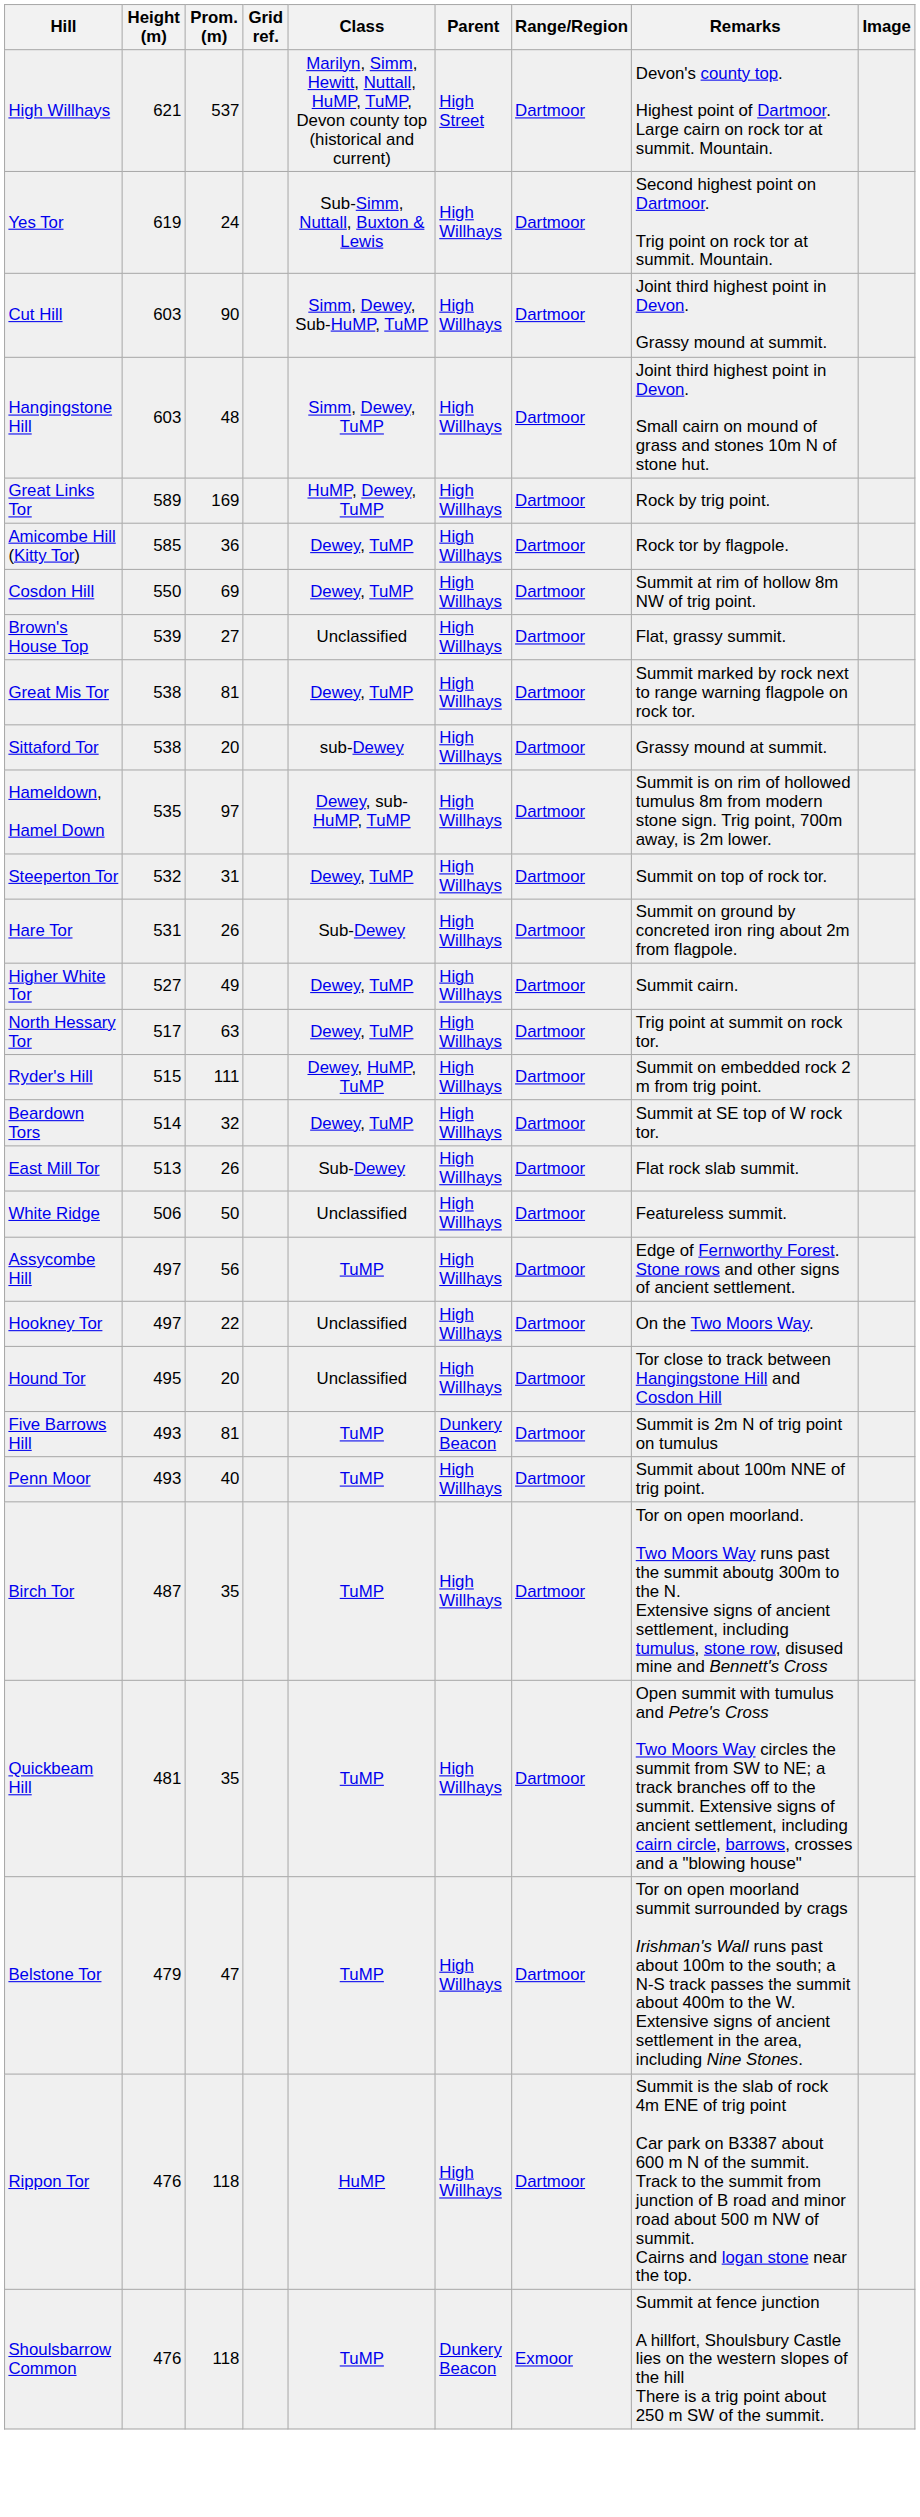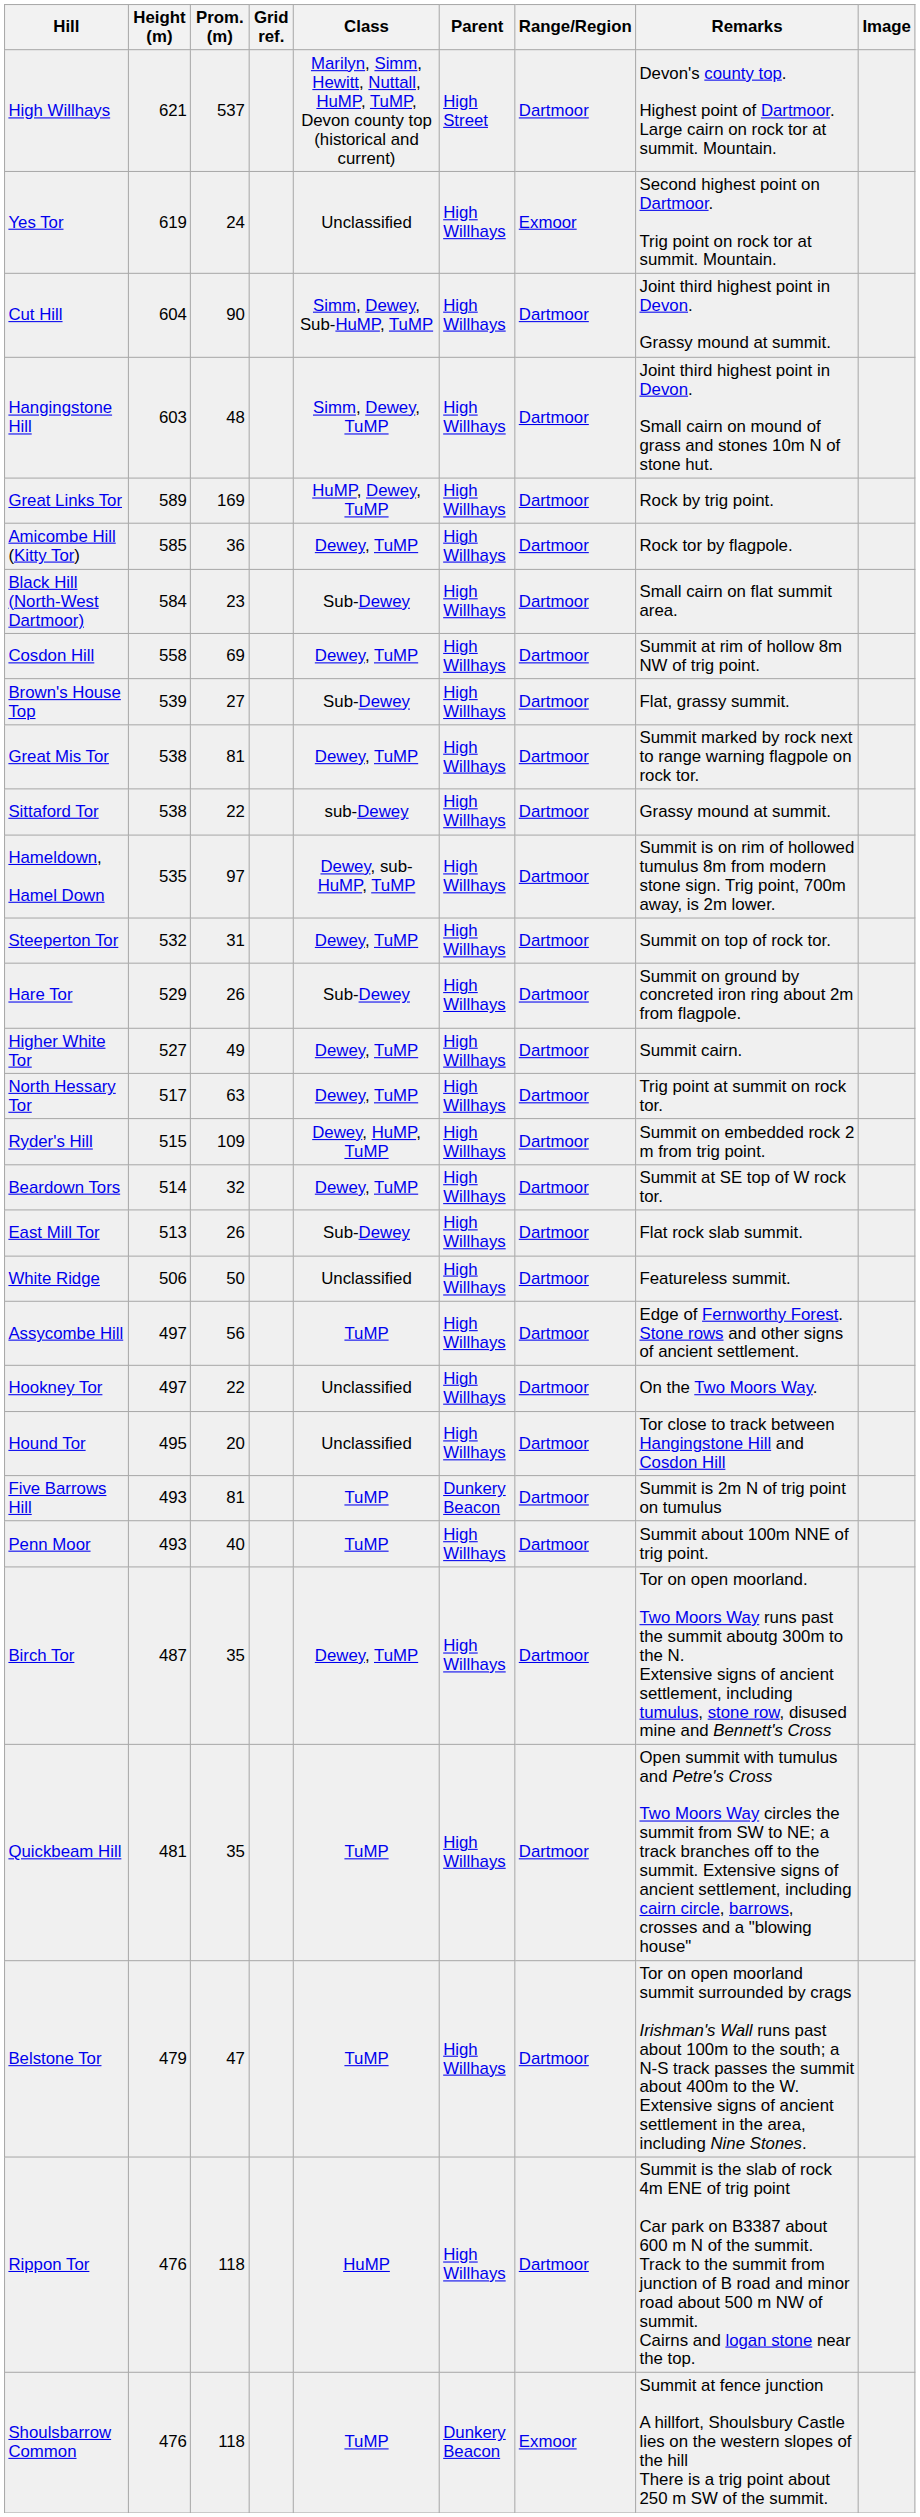(362, 222) Sub-Simm, Nuttall, Buxton & Lewis -> (367, 222) Unclassified
(550, 222) Dartmoor -> (548, 222) Exmoor
(167, 315) 603 -> (173, 315) 604
+ row: (54, 601)
(167, 591) 550 -> (173, 656) 558
(362, 637) Unclassified -> (367, 701) Sub-Dewey
(230, 747) 20 -> (236, 811) 22
(167, 931) 531 -> (173, 995) 529
(227, 1077) 111 -> (231, 1141) 109
(362, 1591) TuMP -> (367, 1655) Dewey, TuMP
